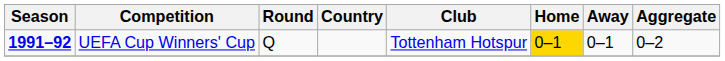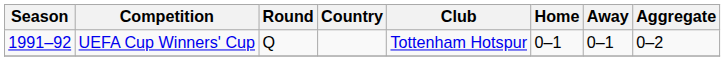(40, 42) bold -> (40, 42) normal
(548, 42) gold background -> (548, 42) no background
